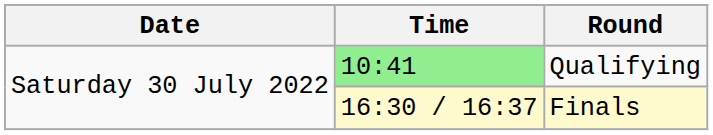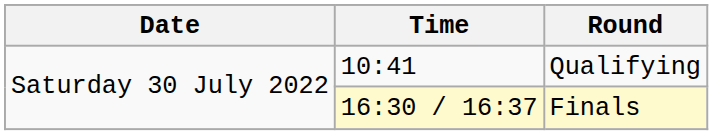(379, 67) lightgreen background -> (379, 67) no background
